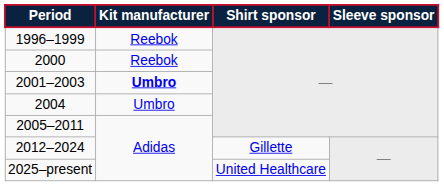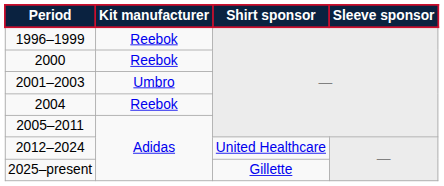(154, 82) bold -> (154, 82) normal
(154, 104) Umbro -> (154, 104) Reebok
(271, 148) Gillette -> (271, 148) United Healthcare
(271, 169) United Healthcare -> (271, 169) Gillette
